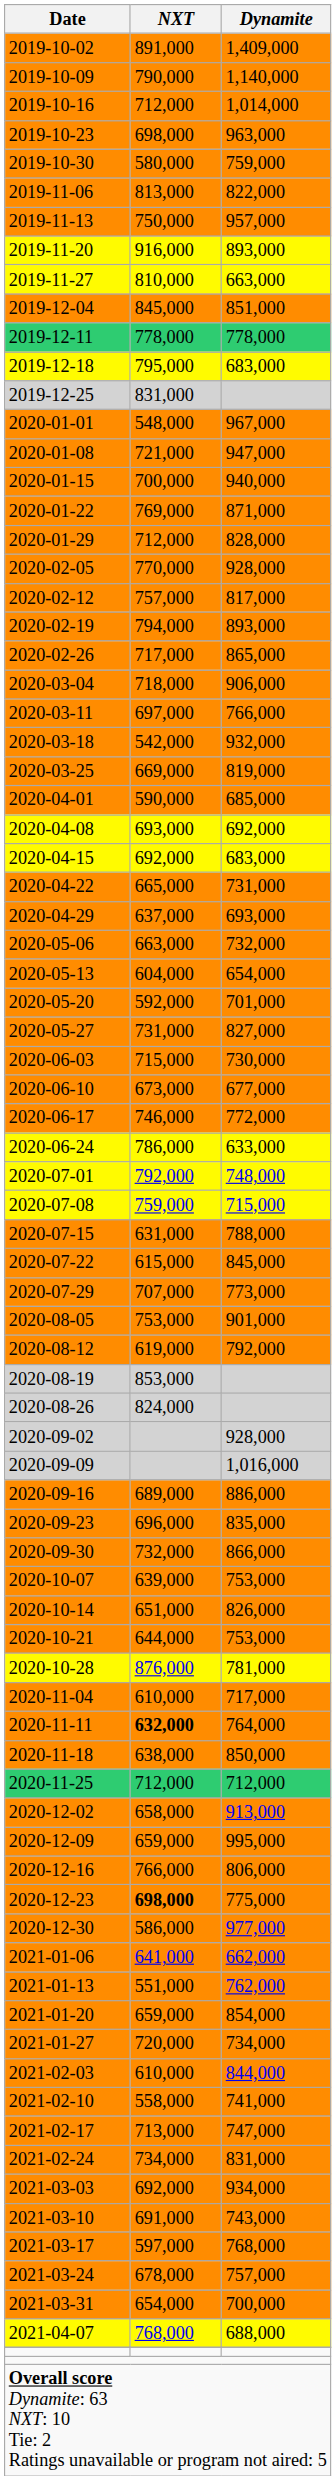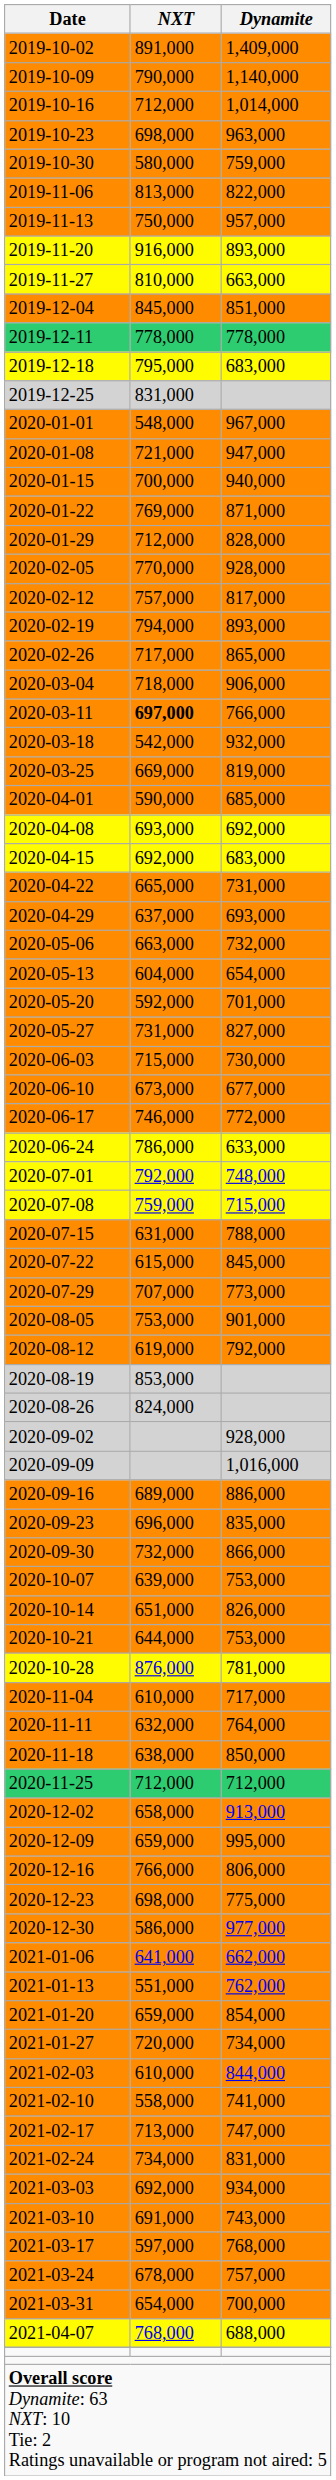(164, 713) normal -> (164, 713) bold
(164, 1725) bold -> (164, 1725) normal
(164, 1899) bold -> (164, 1899) normal
